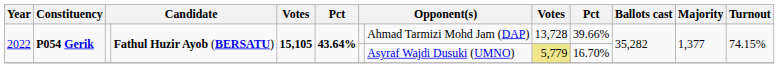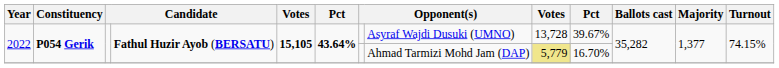(448, 33) Ahmad Tarmizi Mohd Jam (DAP) -> (441, 33) Asyraf Wajdi Dusuki (UMNO)
(591, 33) 39.66% -> (591, 33) 39.67%
(441, 53) Asyraf Wajdi Dusuki (UMNO) -> (448, 53) Ahmad Tarmizi Mohd Jam (DAP)
